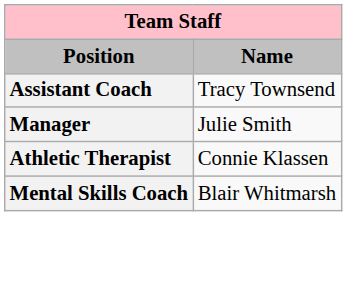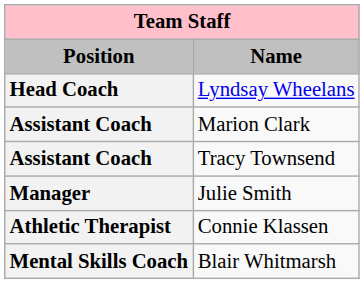+ row: (276, 90)
+ row: (254, 124)
